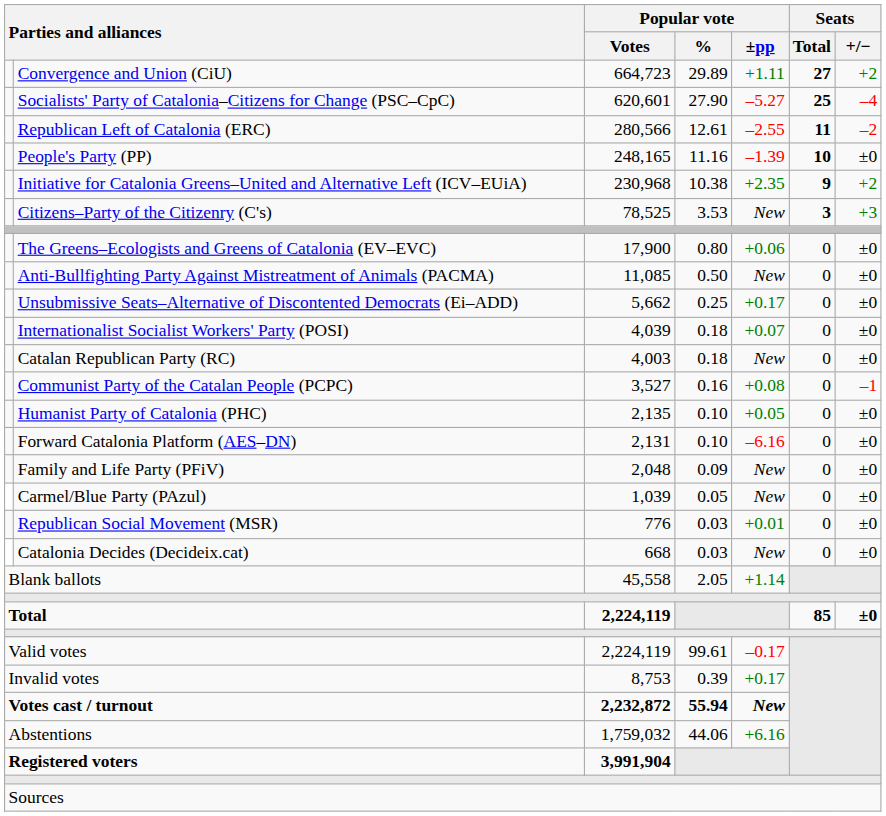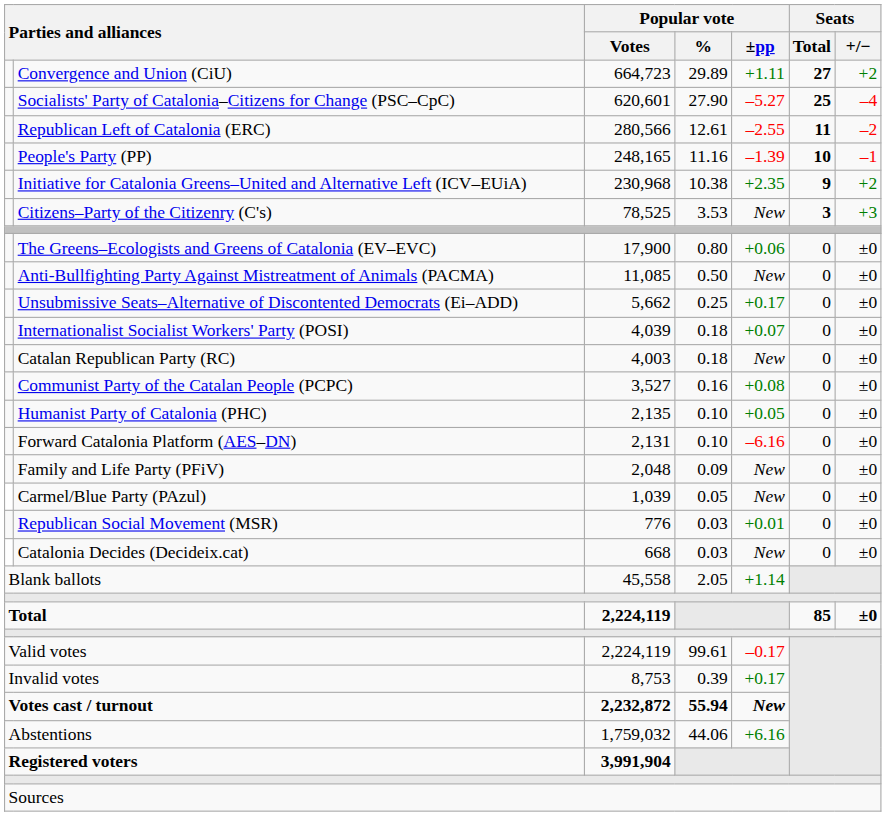(868, 156) ±0 -> (868, 156) –1
(868, 385) –1 -> (868, 385) ±0
